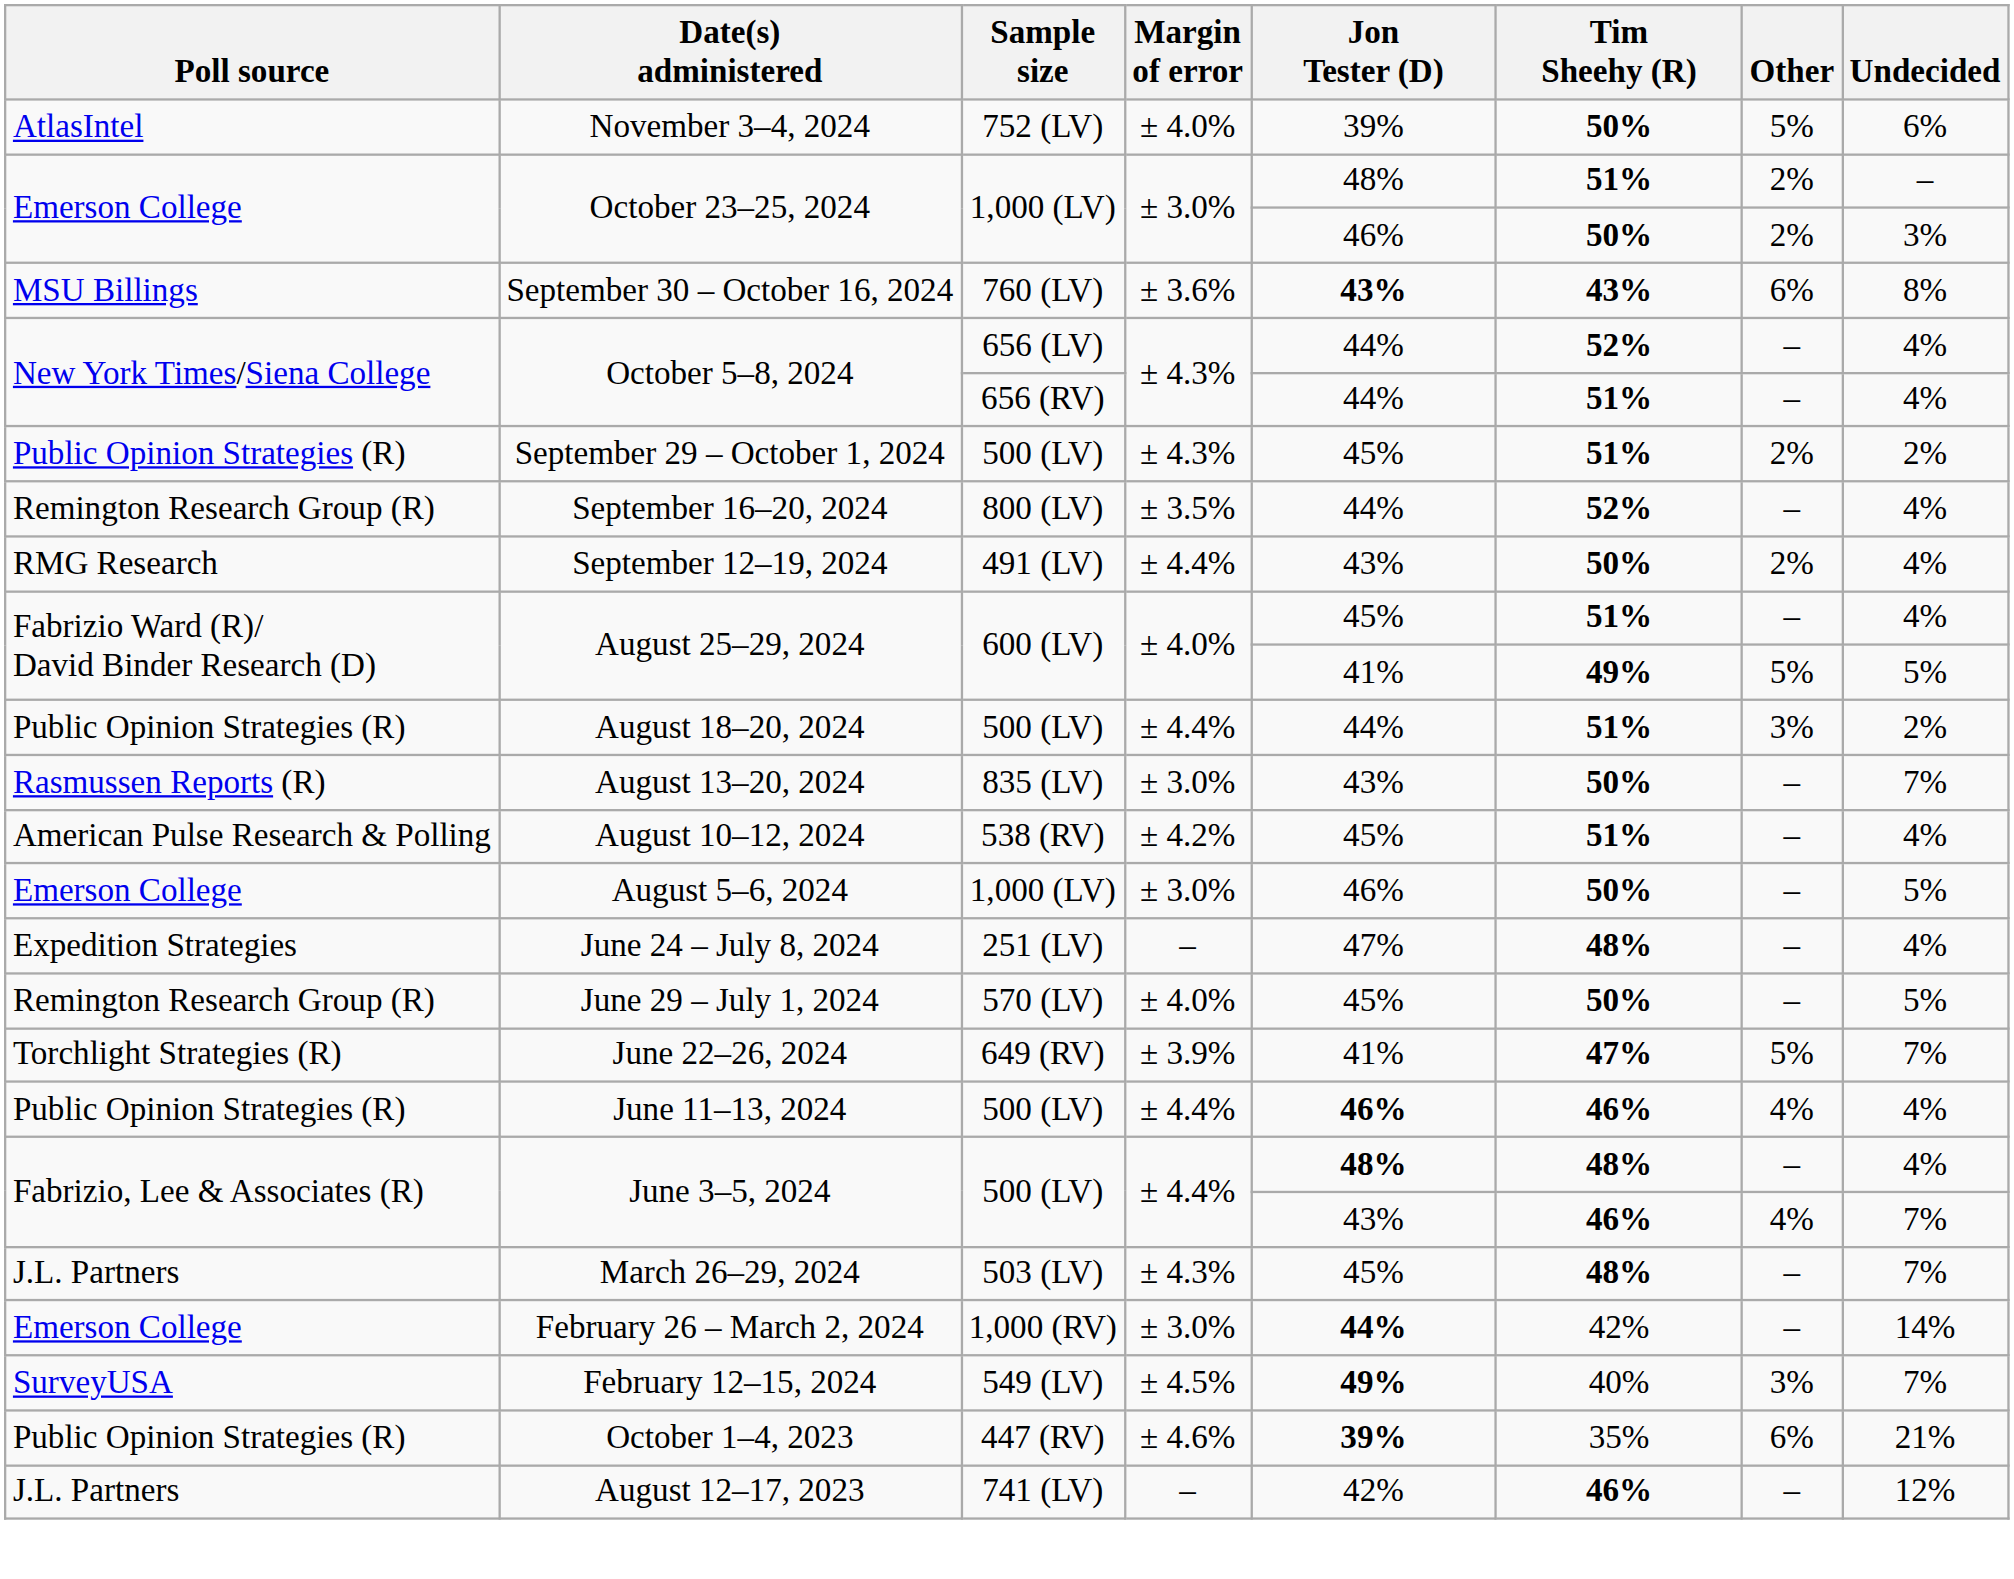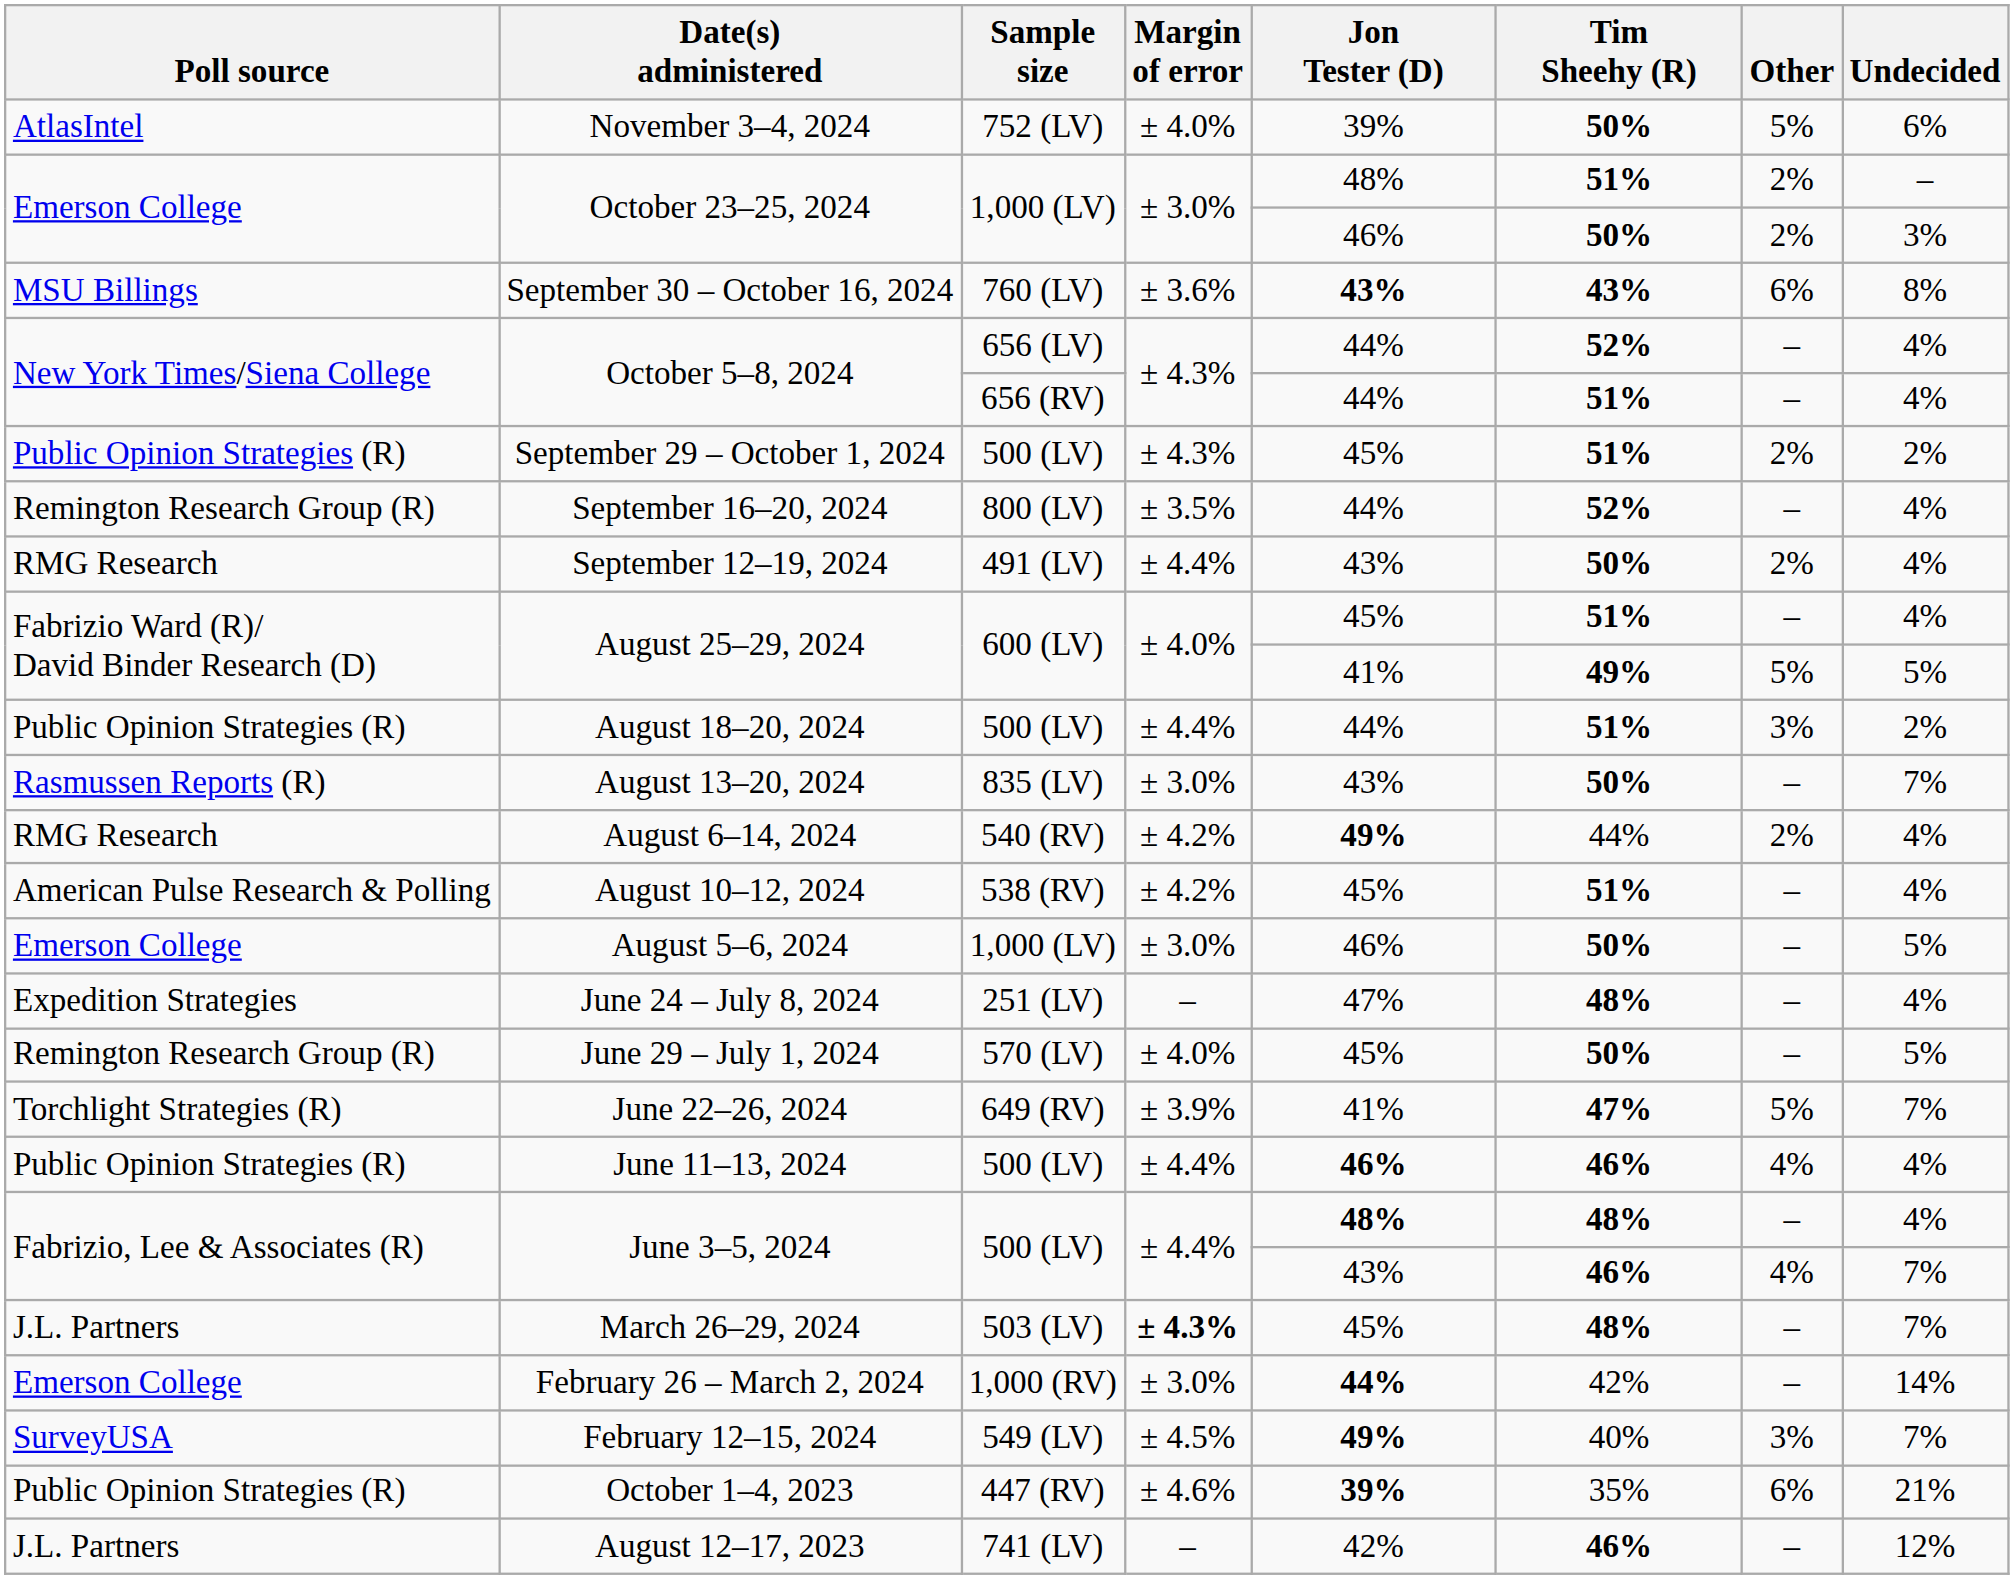+ row: (730, 836)
(1188, 1273) normal -> (1188, 1327) bold
